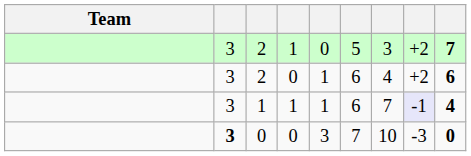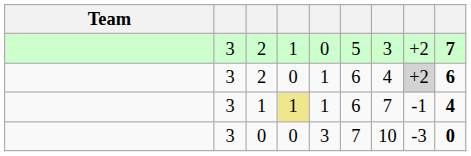(419, 77) no background -> (419, 77) lightgrey background
(293, 106) no background -> (293, 106) khaki background
(419, 106) lavender background -> (419, 106) no background
(230, 135) bold -> (230, 135) normal
